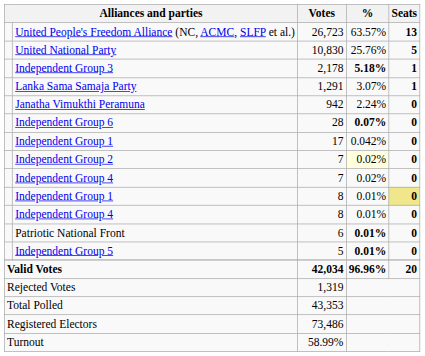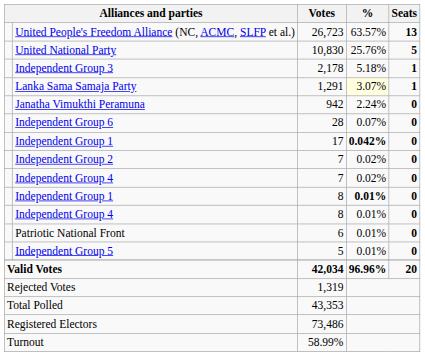(370, 68) bold -> (371, 68) normal
(371, 86) no background -> (371, 86) lightyellow background
(370, 123) bold -> (371, 123) normal
(368, 141) normal -> (367, 141) bold
(371, 159) lightyellow background -> (371, 159) no background
(371, 196) normal -> (370, 196) bold
(414, 196) khaki background -> (414, 196) no background
(370, 232) bold -> (371, 232) normal
(370, 251) bold -> (371, 251) normal
